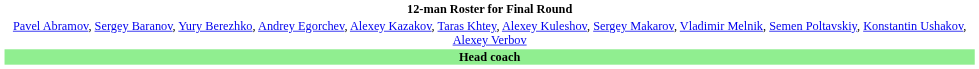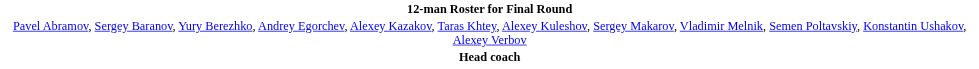(490, 57) lightgreen background -> (490, 57) no background
